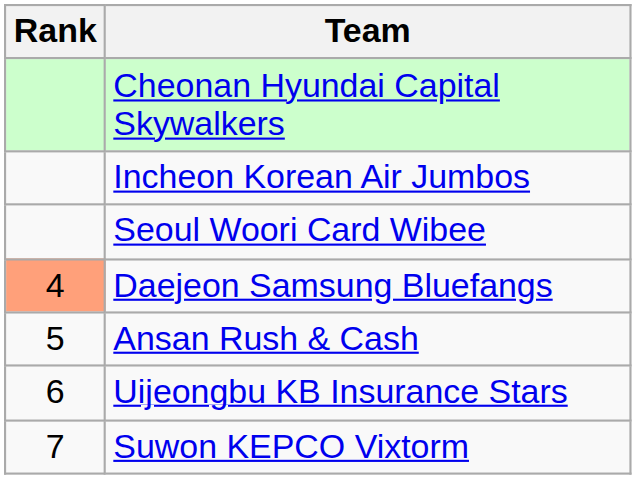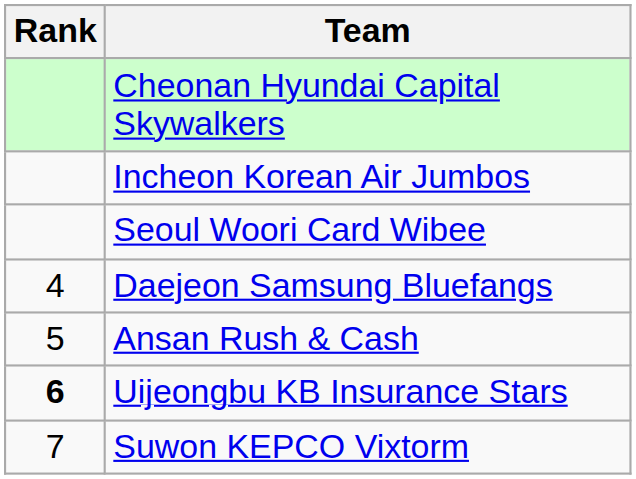(55, 284) lightsalmon background -> (55, 284) no background
(55, 392) normal -> (55, 392) bold
